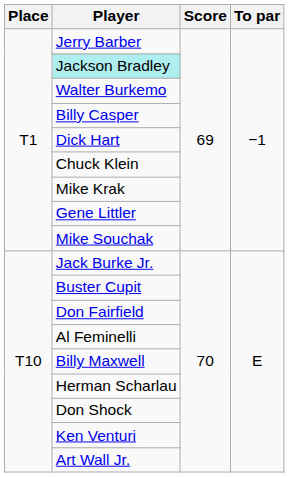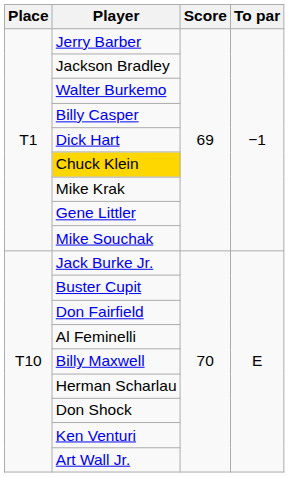(113, 66) paleturquoise background -> (113, 66) no background
(97, 164) no background -> (97, 164) gold background
